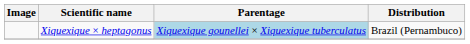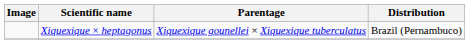(261, 30) lightblue background -> (261, 30) no background
